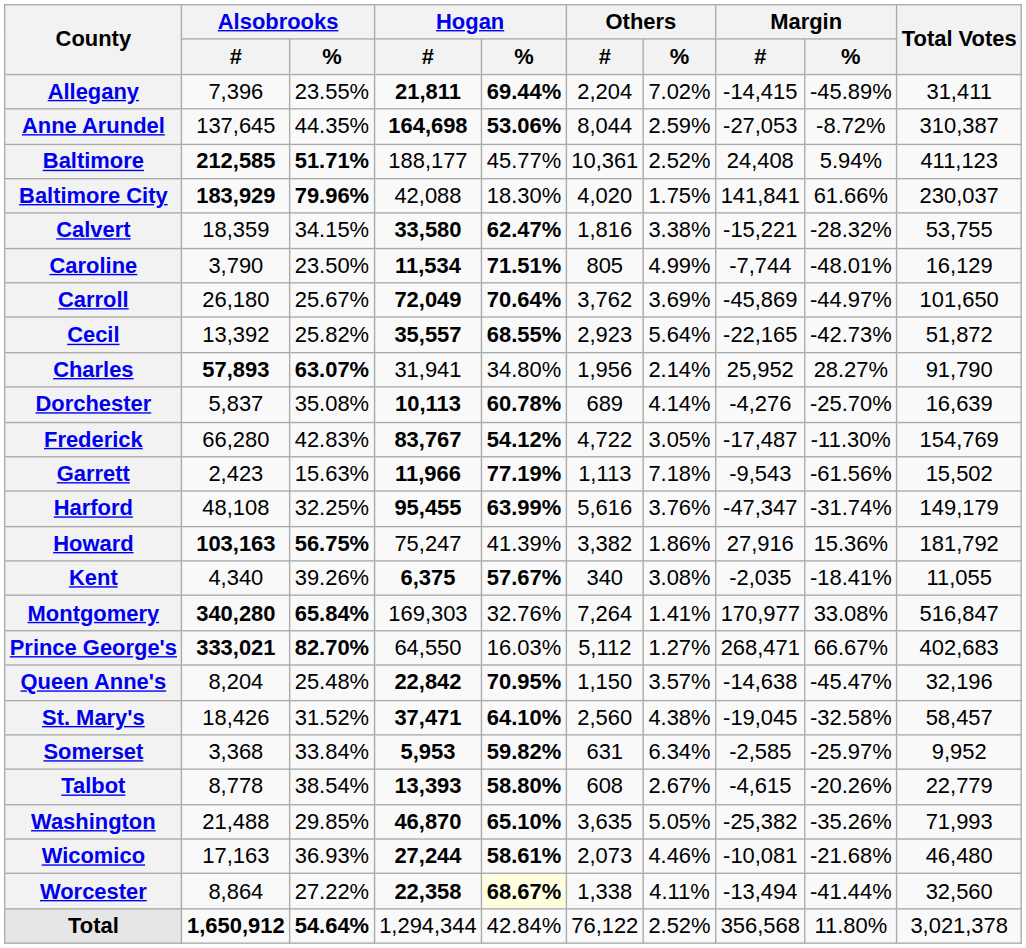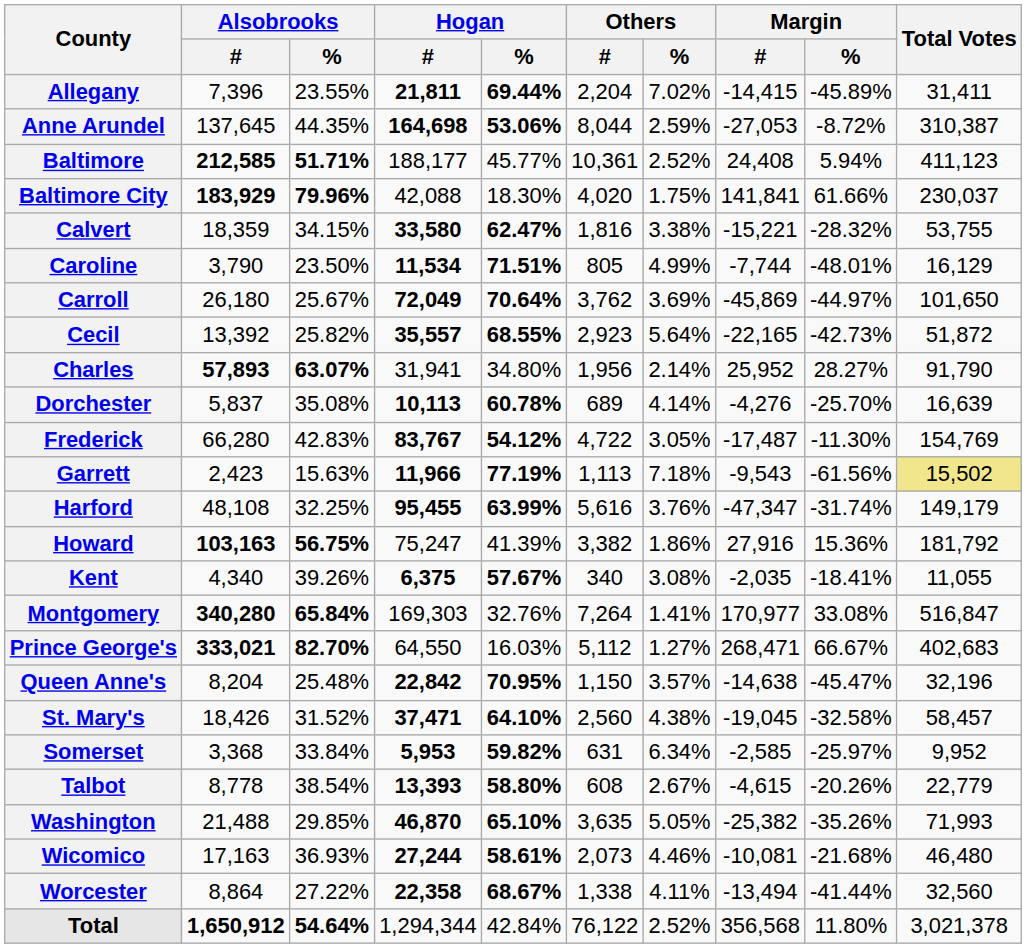(959, 473) no background -> (959, 473) khaki background
(524, 890) lightyellow background -> (524, 890) no background
